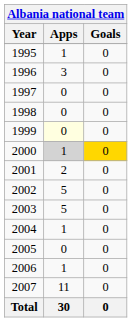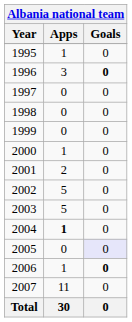(105, 72) normal -> (105, 72) bold
(64, 131) lightyellow background -> (64, 131) no background
(64, 151) lightgrey background -> (64, 151) no background
(105, 151) gold background -> (105, 151) no background
(64, 229) normal -> (64, 229) bold
(105, 248) no background -> (105, 248) lavender background
(105, 268) normal -> (105, 268) bold
